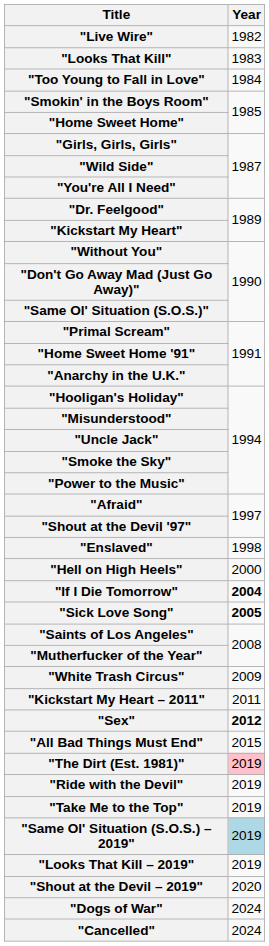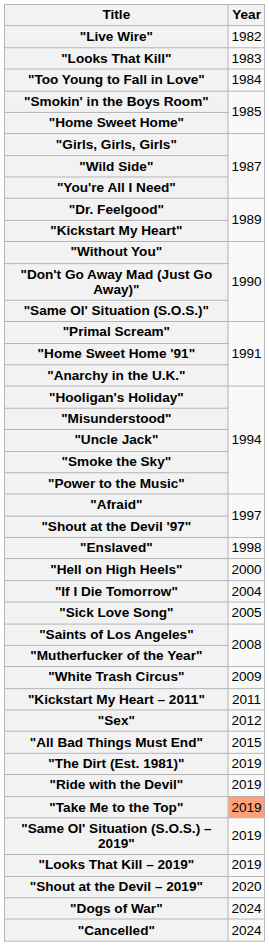(247, 591) bold -> (247, 591) normal
(247, 612) bold -> (247, 612) normal
(247, 720) bold -> (247, 720) normal
(247, 763) pink background -> (247, 763) no background
(247, 807) no background -> (247, 807) lightsalmon background
(247, 836) lightblue background -> (247, 836) no background
